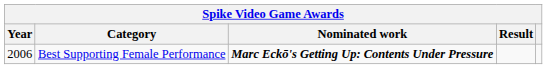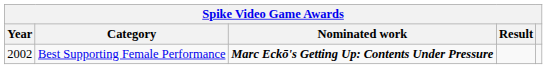(20, 53) 2006 -> (20, 53) 2002
